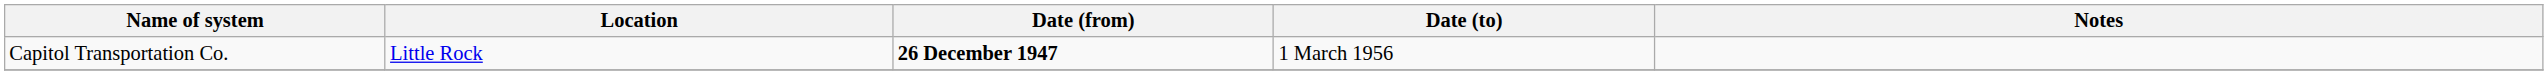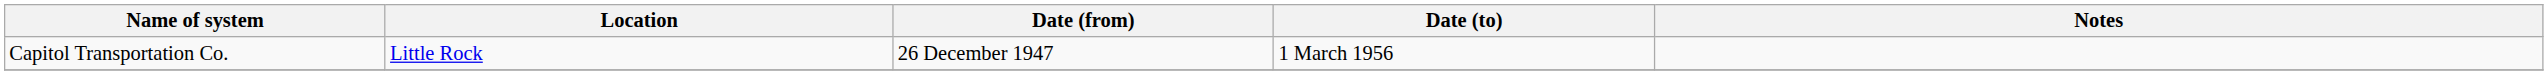(978, 53) bold -> (976, 53) normal
